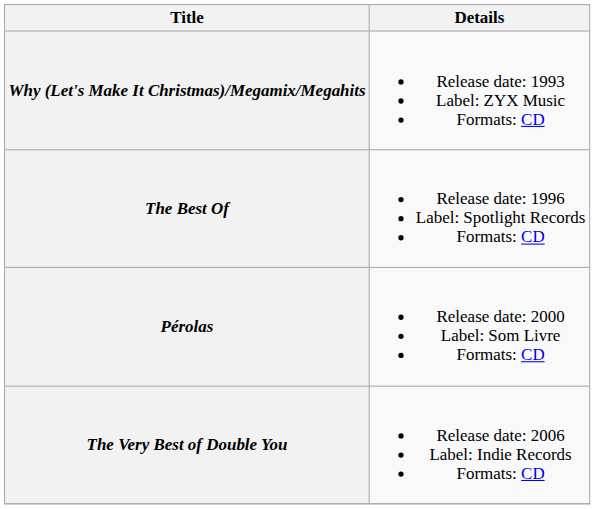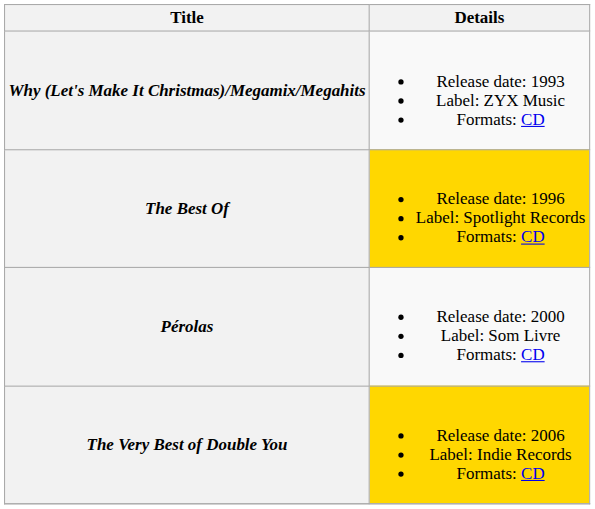(479, 218) no background -> (479, 218) gold background
(479, 454) no background -> (479, 454) gold background
